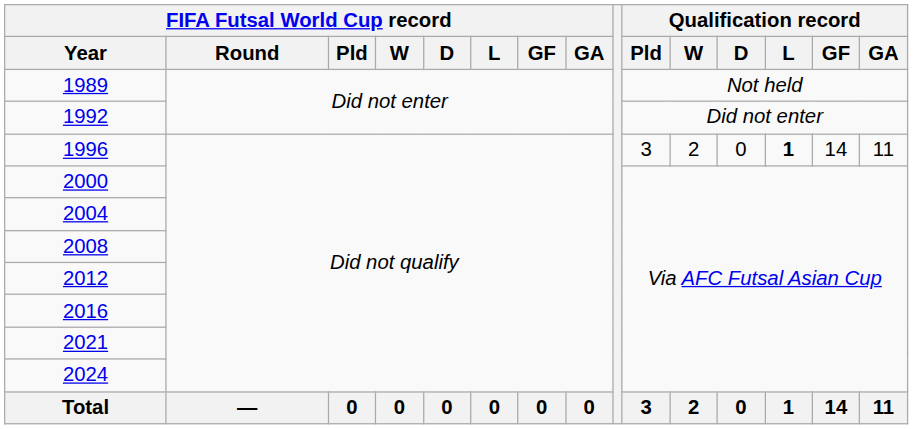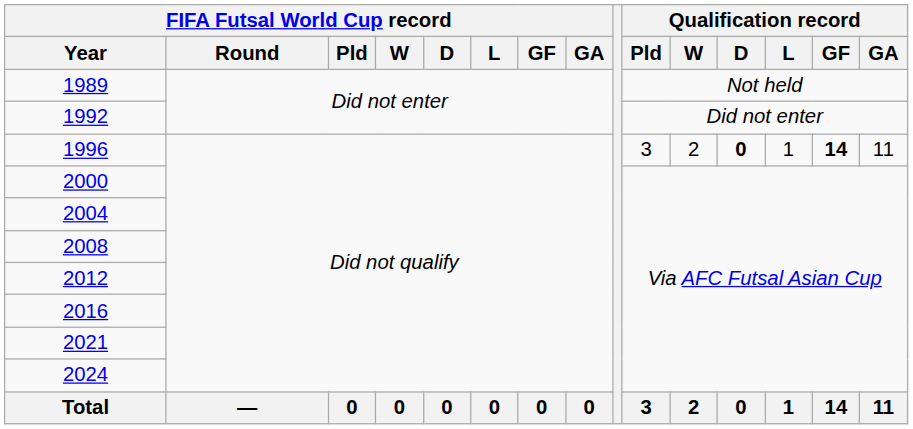(741, 149) normal -> (741, 149) bold
(788, 149) bold -> (788, 149) normal
(836, 149) normal -> (836, 149) bold
